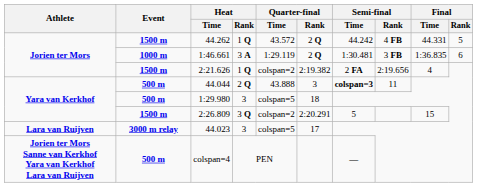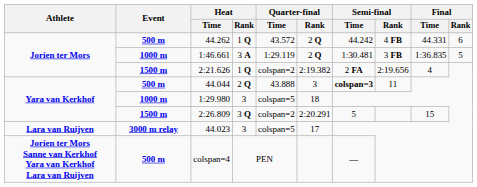(153, 40) 1500 m -> (153, 40) 500 m
(461, 40) 5 -> (461, 40) 6
(461, 55) 6 -> (461, 55) 5
(153, 99) 500 m -> (153, 99) 1000 m
